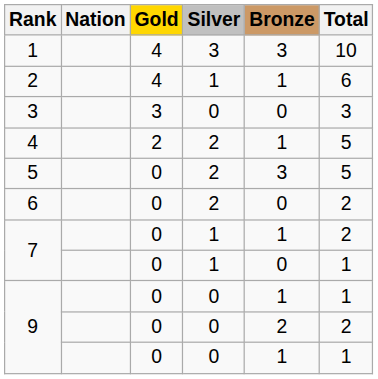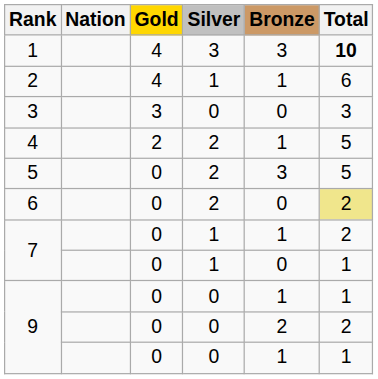(346, 50) normal -> (346, 50) bold
(346, 204) no background -> (346, 204) khaki background
